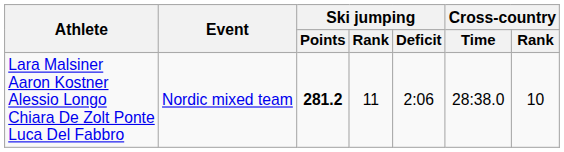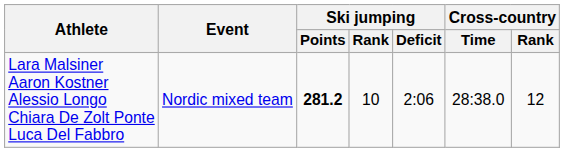(371, 100) 11 -> (371, 100) 10
(536, 100) 10 -> (536, 100) 12
